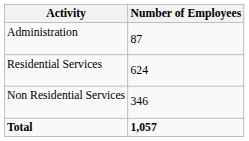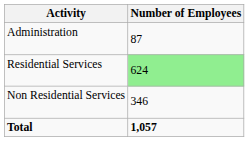(139, 70) no background -> (139, 70) lightgreen background
